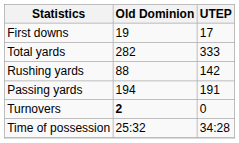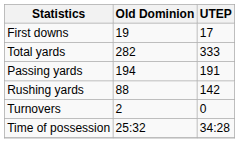rows swapped: (45, 71) <-> (45, 90)
(119, 109) bold -> (119, 109) normal
